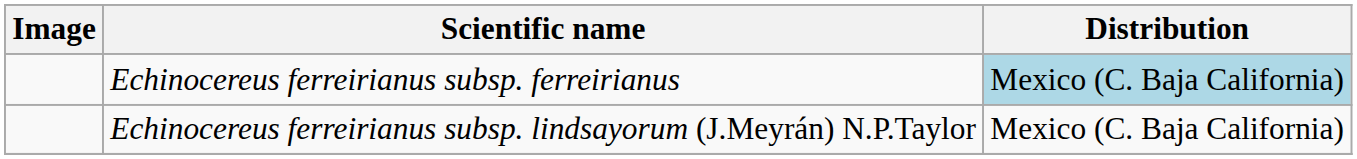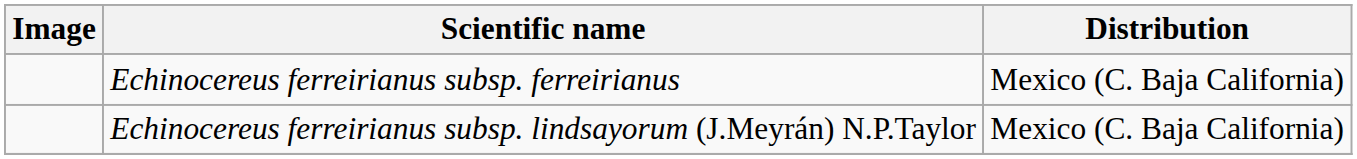(1167, 79) lightblue background -> (1167, 79) no background
